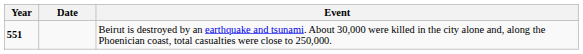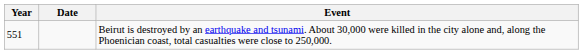(15, 35) bold -> (15, 35) normal
